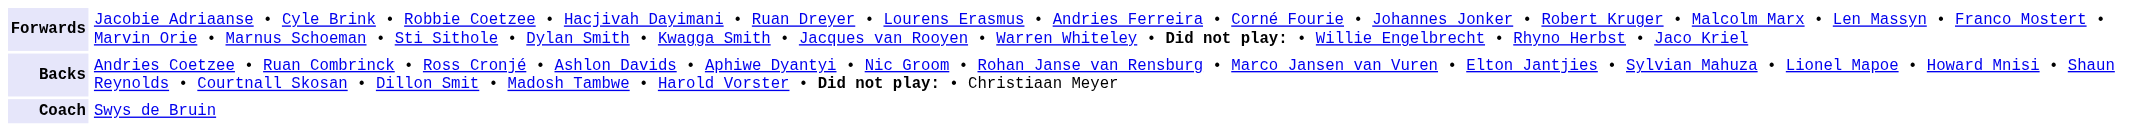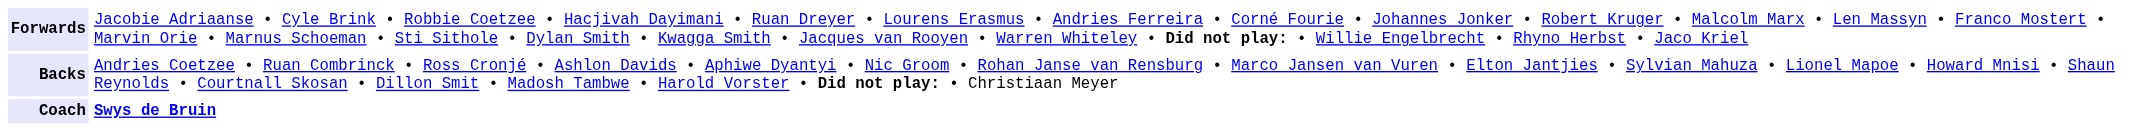(155, 111) normal -> (155, 111) bold
